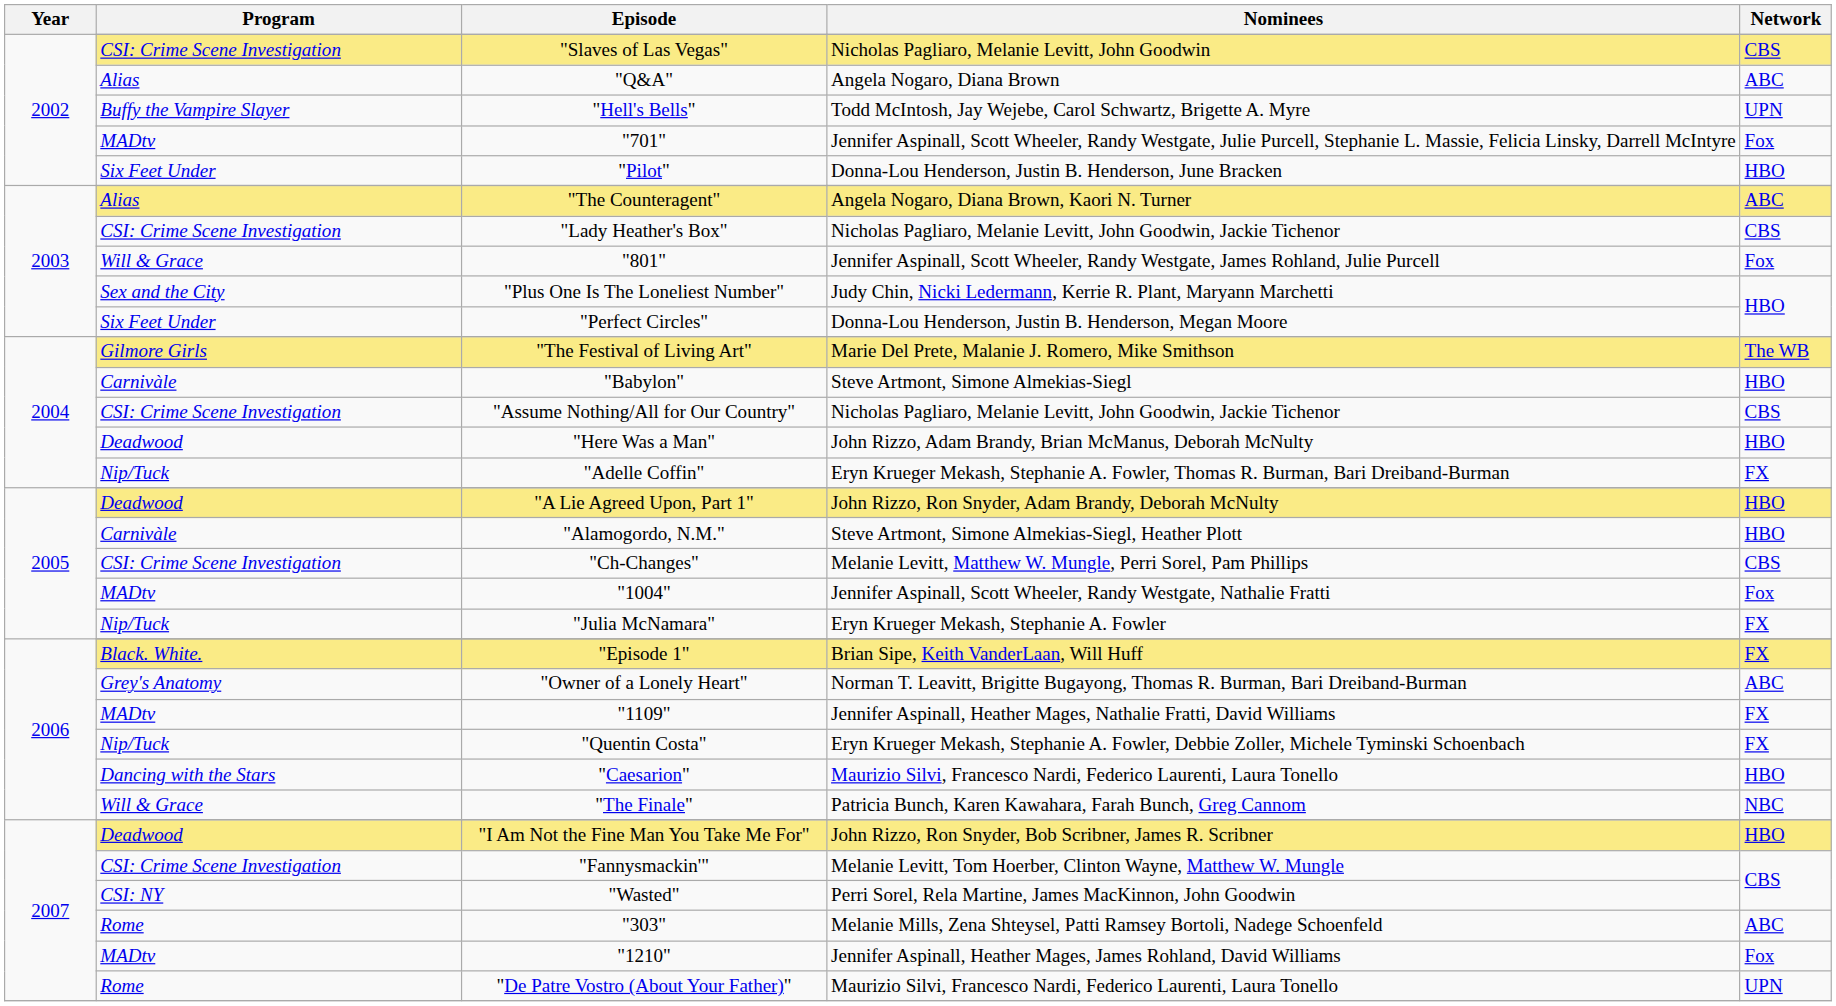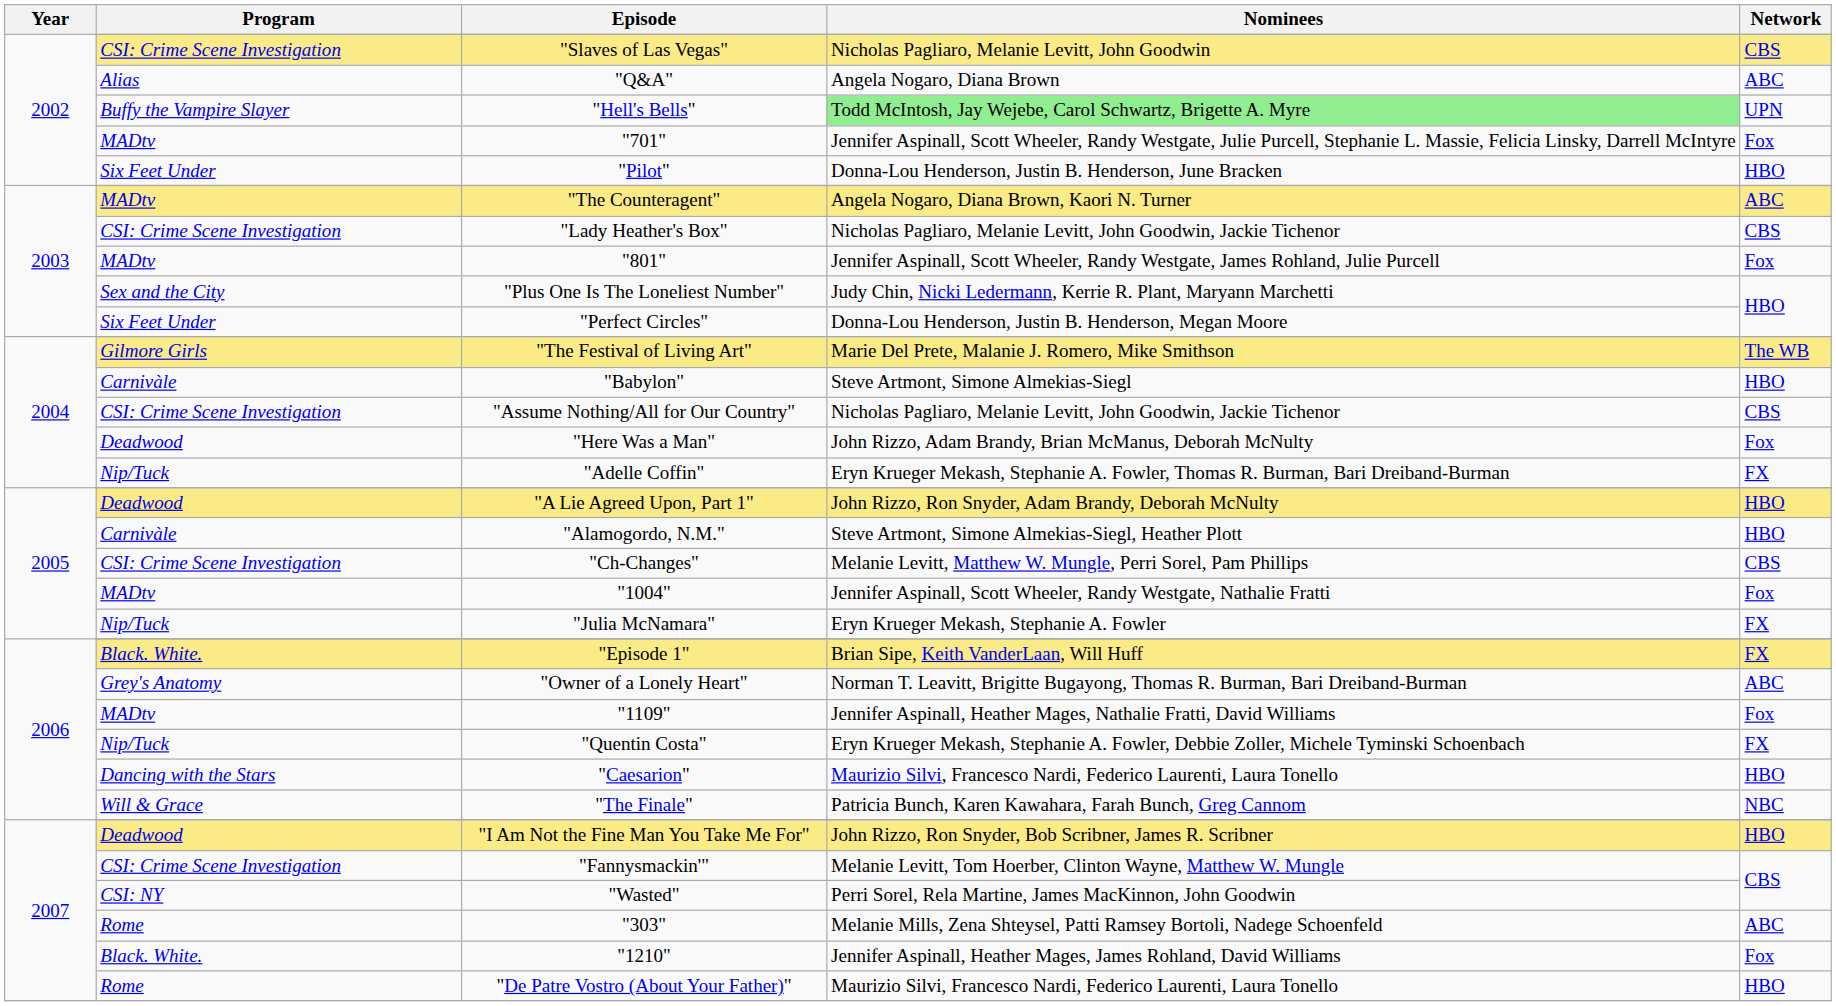(1071, 110) no background -> (1071, 110) lightgreen background
(120, 200) Alias -> (128, 200) MADtv
(152, 261) Will & Grace -> (128, 261) MADtv
(1765, 442) HBO -> (1759, 442) Fox
(1757, 714) FX -> (1759, 714) Fox
(128, 955) MADtv -> (151, 955) Black. White.
(1764, 985) UPN -> (1765, 985) HBO
